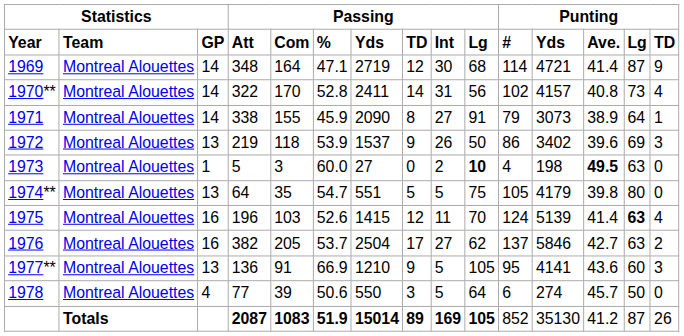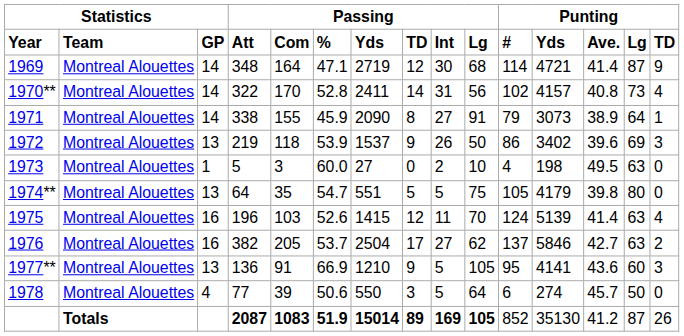(477, 167) bold -> (477, 167) normal
(603, 167) bold -> (603, 167) normal
(636, 218) bold -> (636, 218) normal
